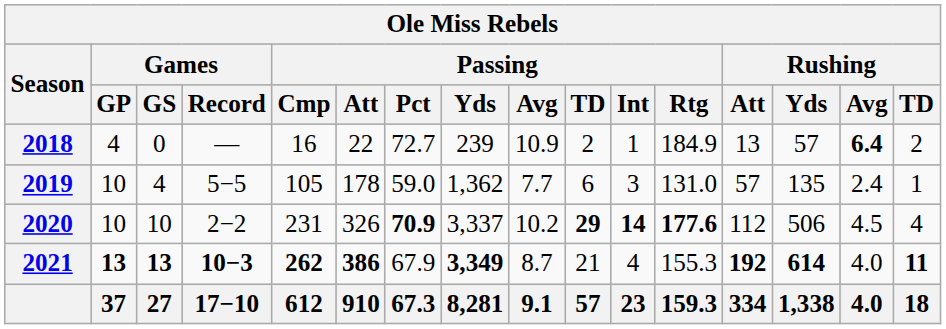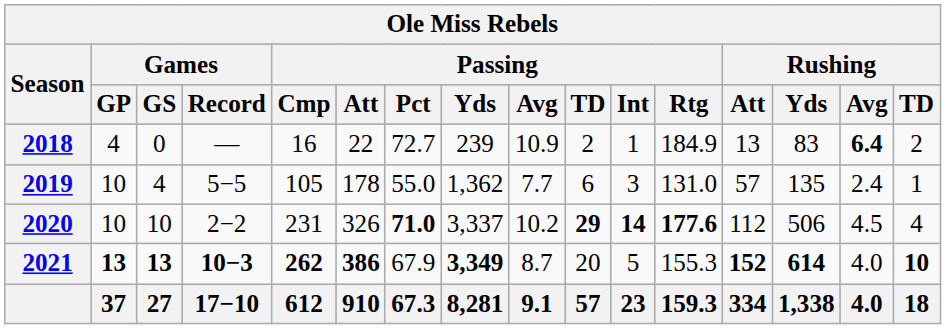(806, 143) 57 -> (806, 143) 83
(413, 183) 59.0 -> (413, 183) 55.0
(413, 223) 70.9 -> (413, 223) 71.0
(588, 263) 21 -> (588, 263) 20
(633, 263) 4 -> (633, 263) 5
(748, 263) 192 -> (748, 263) 152
(917, 263) 11 -> (917, 263) 10
